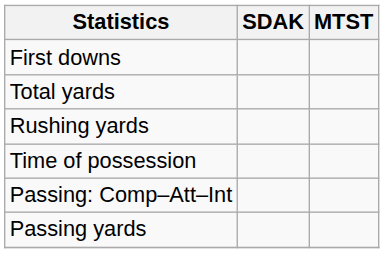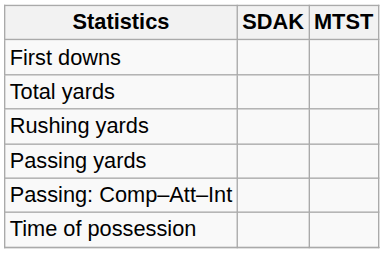rows swapped: (78, 229) <-> (103, 160)
